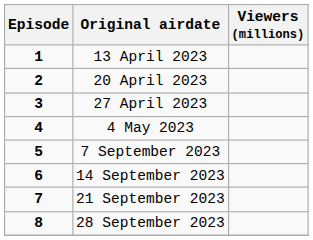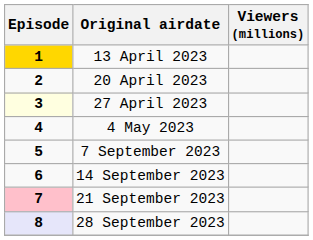(39, 57) no background -> (39, 57) gold background
(39, 104) no background -> (39, 104) lightyellow background
(39, 199) no background -> (39, 199) pink background
(39, 223) no background -> (39, 223) lavender background
